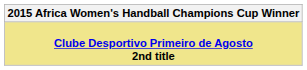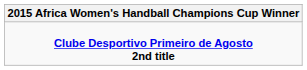(153, 50) khaki background -> (153, 50) no background
